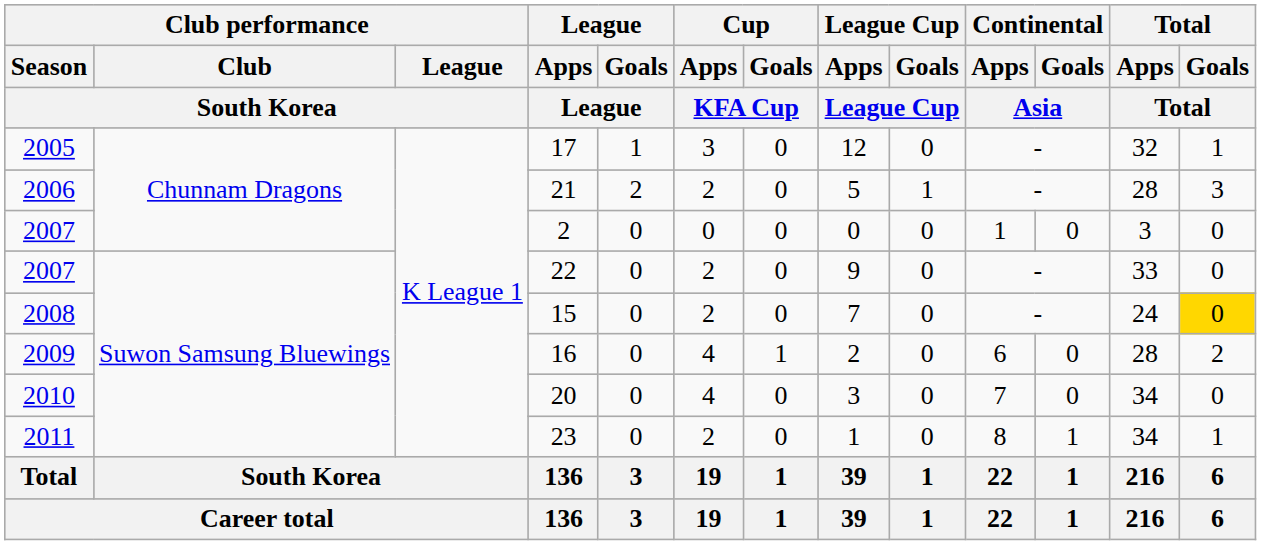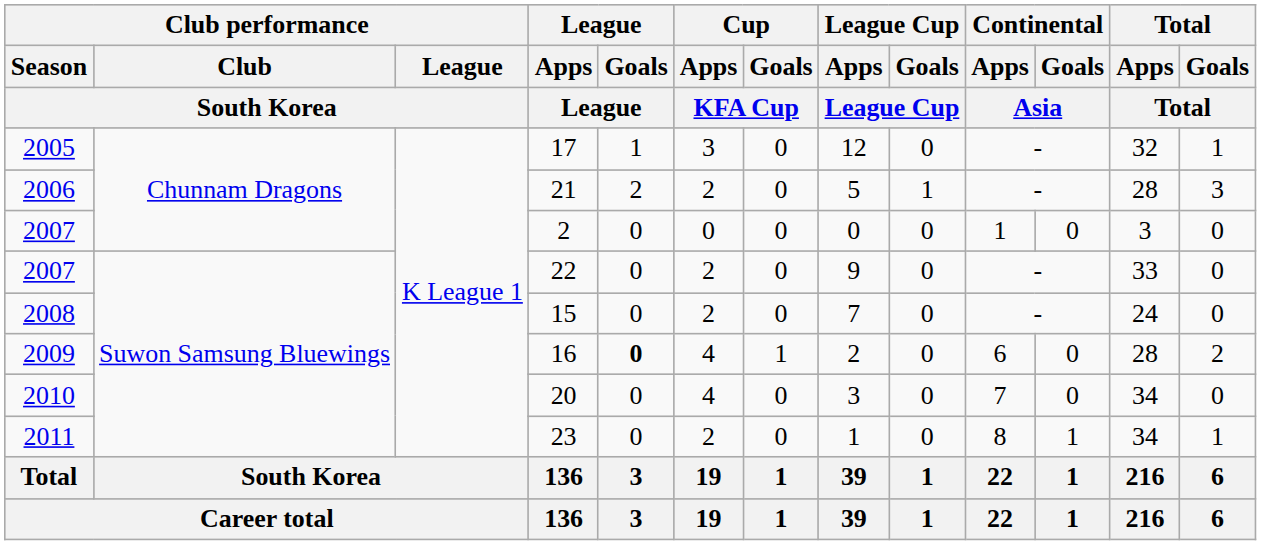(1217, 312) gold background -> (1217, 312) no background
(636, 353) normal -> (636, 353) bold
